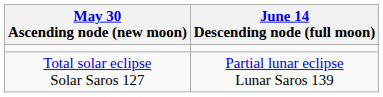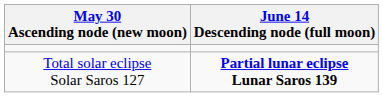(284, 71) normal -> (284, 71) bold
